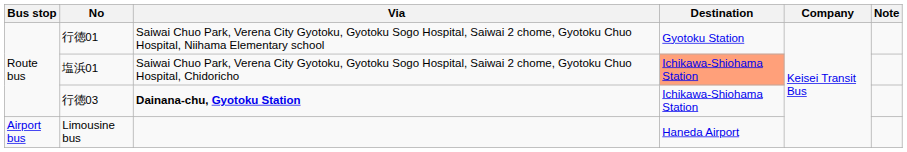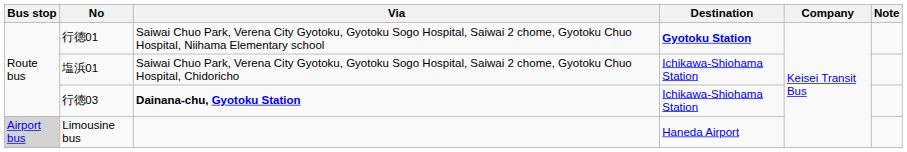(703, 38) normal -> (707, 38) bold
(713, 69) lightsalmon background -> (713, 69) no background
(24, 132) no background -> (24, 132) lightgrey background
